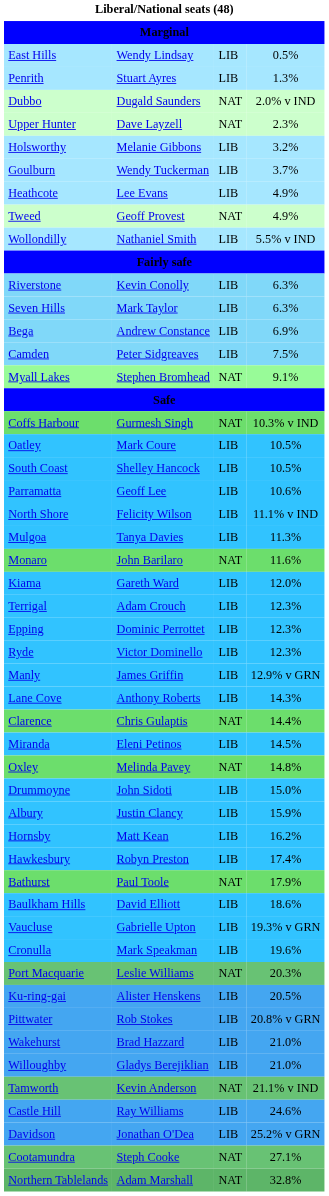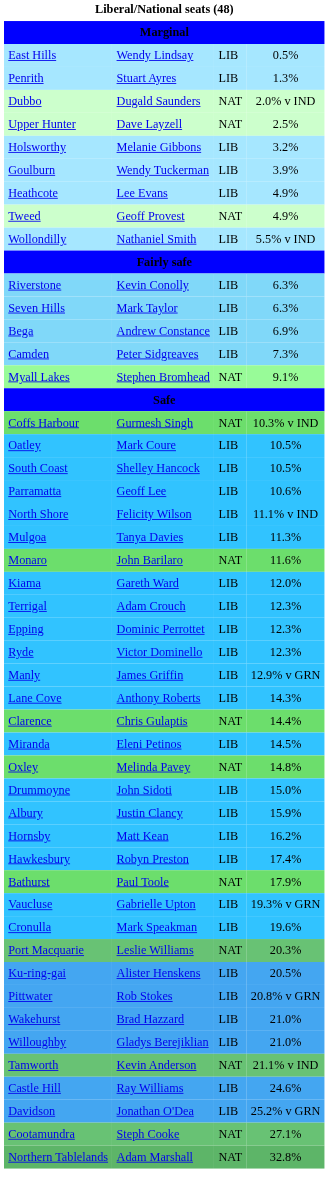(286, 124) 2.3% -> (286, 124) 2.5%
(286, 170) 3.7% -> (286, 170) 3.9%
(286, 353) 7.5% -> (286, 353) 7.3%
- row: (47, 904)
